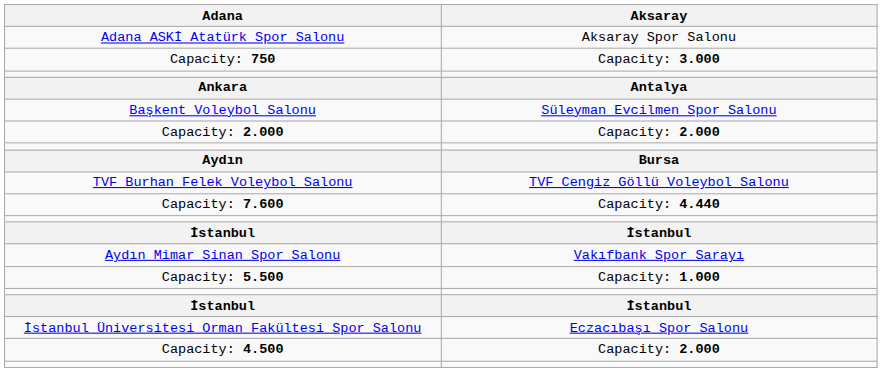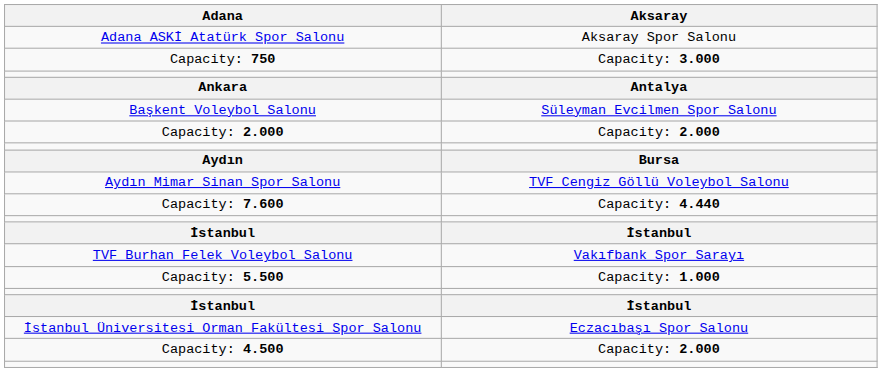(223, 183) TVF Burhan Felek Voleybol Salonu -> (223, 183) Aydın Mimar Sinan Spor Salonu
(223, 255) Aydın Mimar Sinan Spor Salonu -> (223, 255) TVF Burhan Felek Voleybol Salonu
